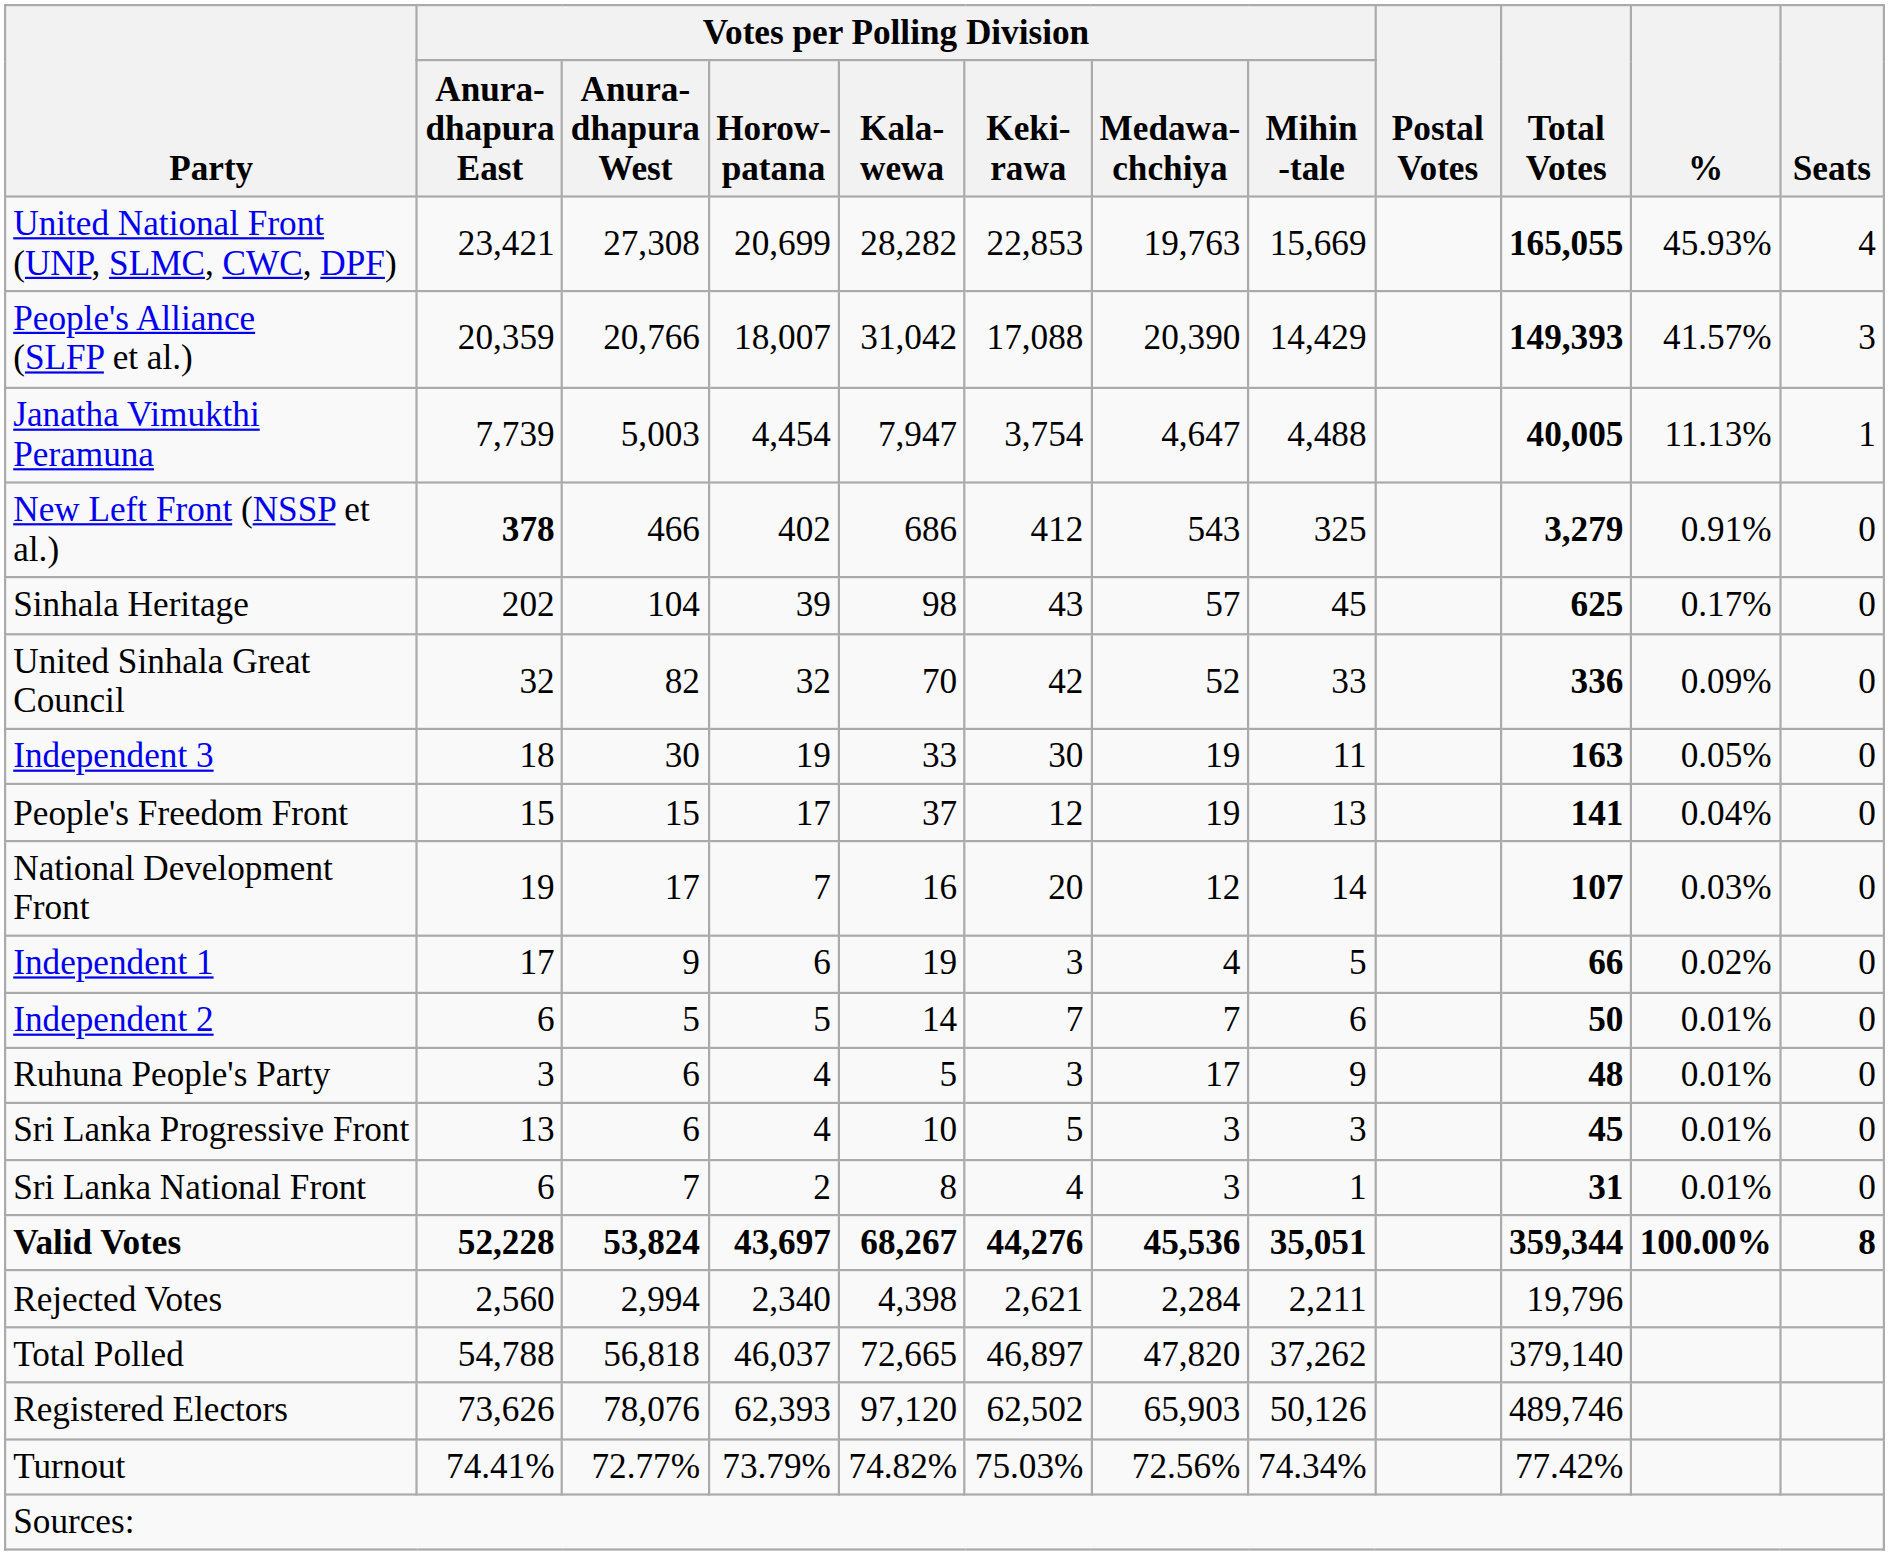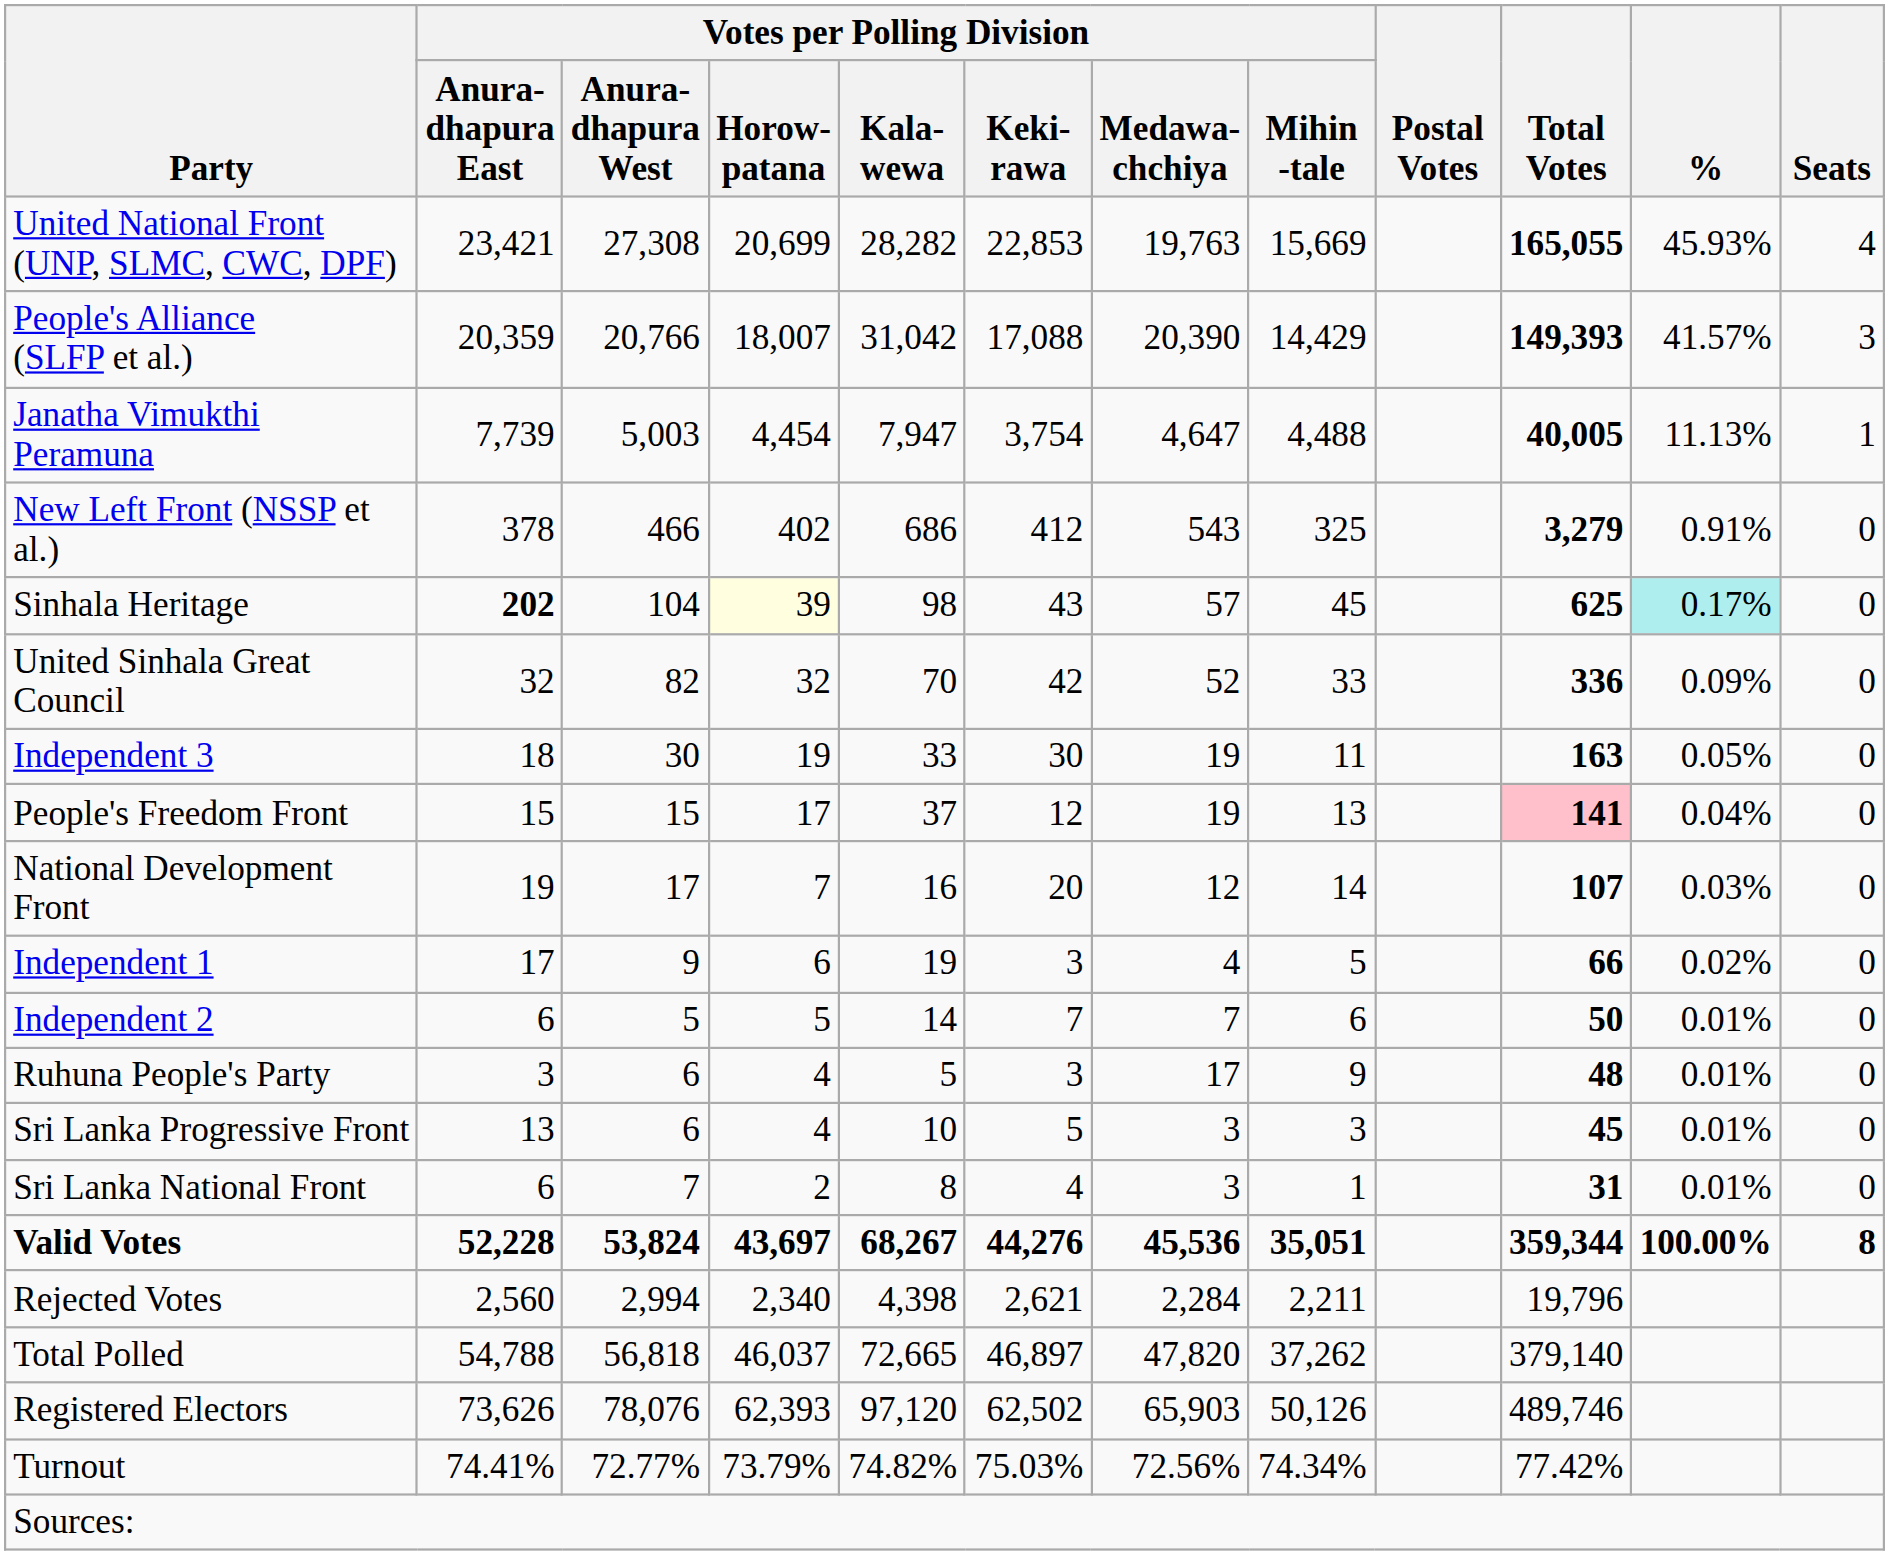(528, 529) bold -> (528, 529) normal
(528, 604) normal -> (528, 604) bold
(813, 604) no background -> (813, 604) lightyellow background
(1726, 604) no background -> (1726, 604) paleturquoise background
(1597, 812) no background -> (1597, 812) pink background
